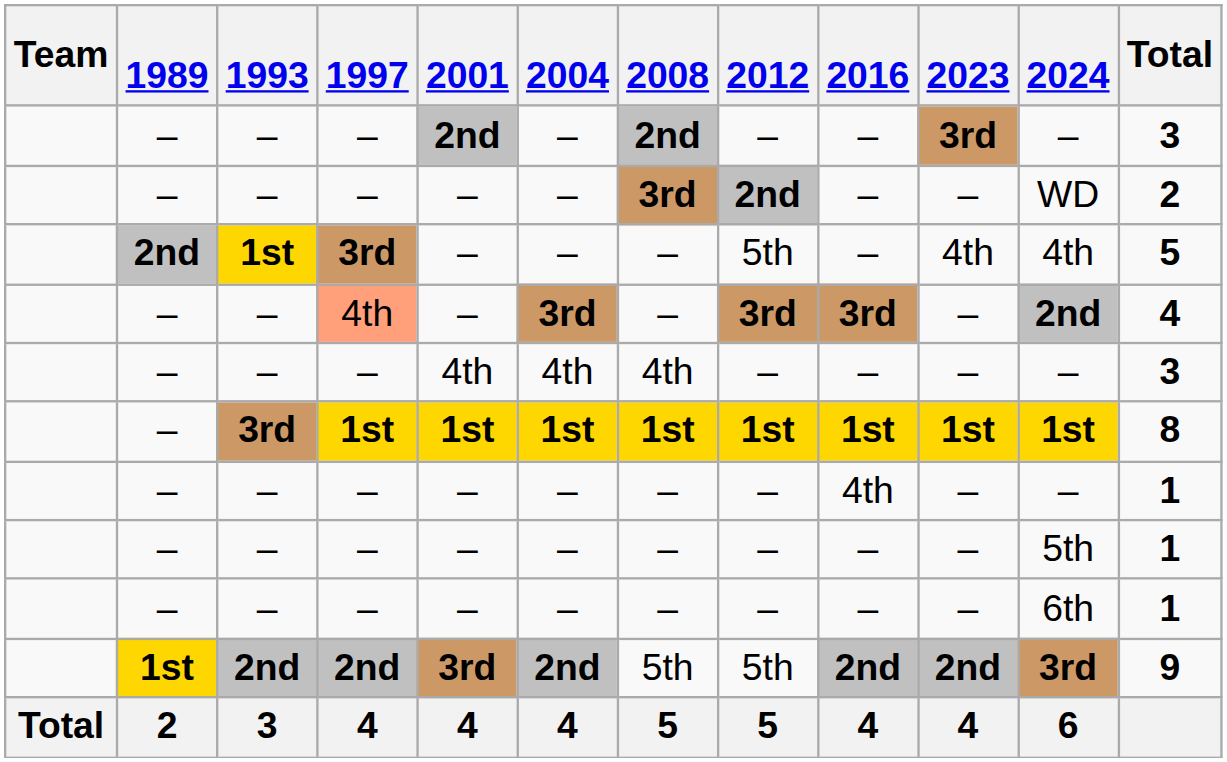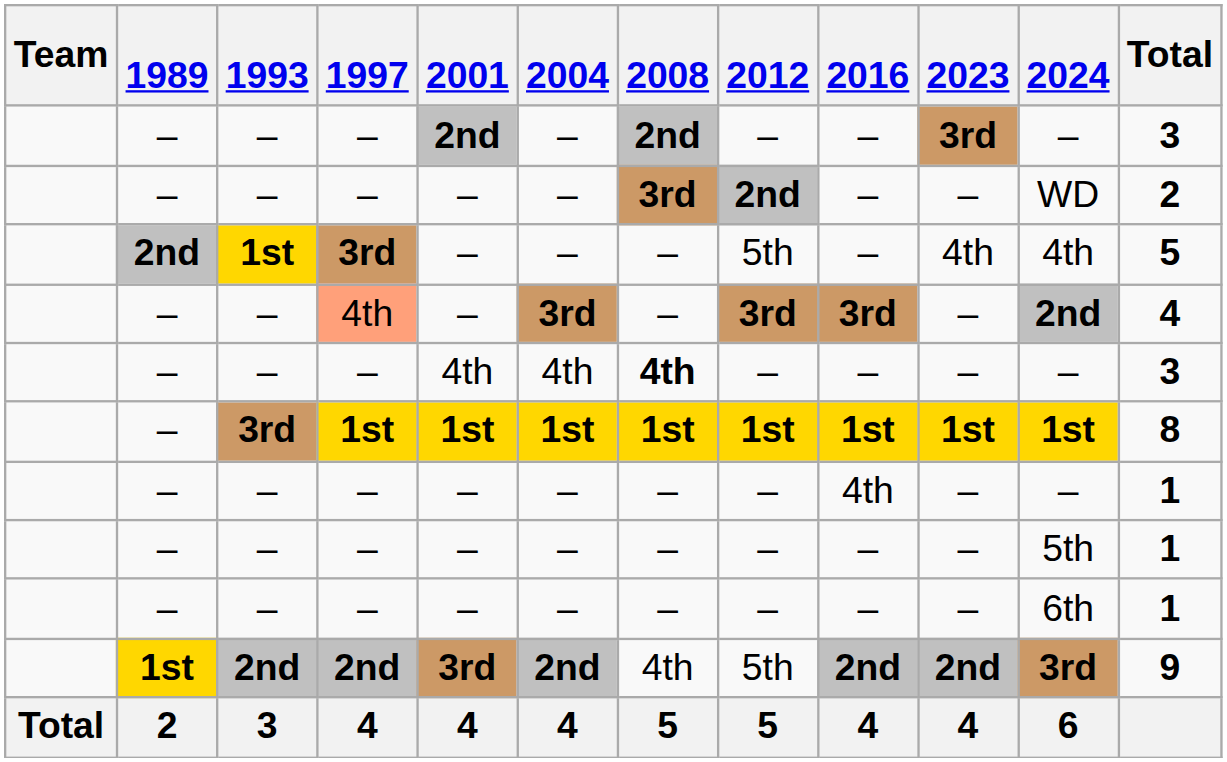(668, 371) normal -> (668, 371) bold
(668, 667) 5th -> (668, 667) 4th
